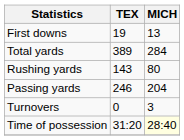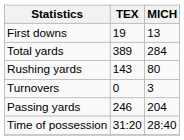rows swapped: (44, 88) <-> (33, 107)
(162, 125) lightyellow background -> (162, 125) no background
